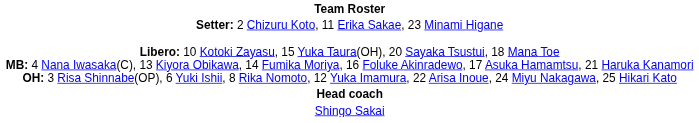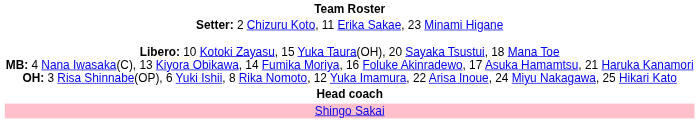(350, 111) no background -> (350, 111) pink background
